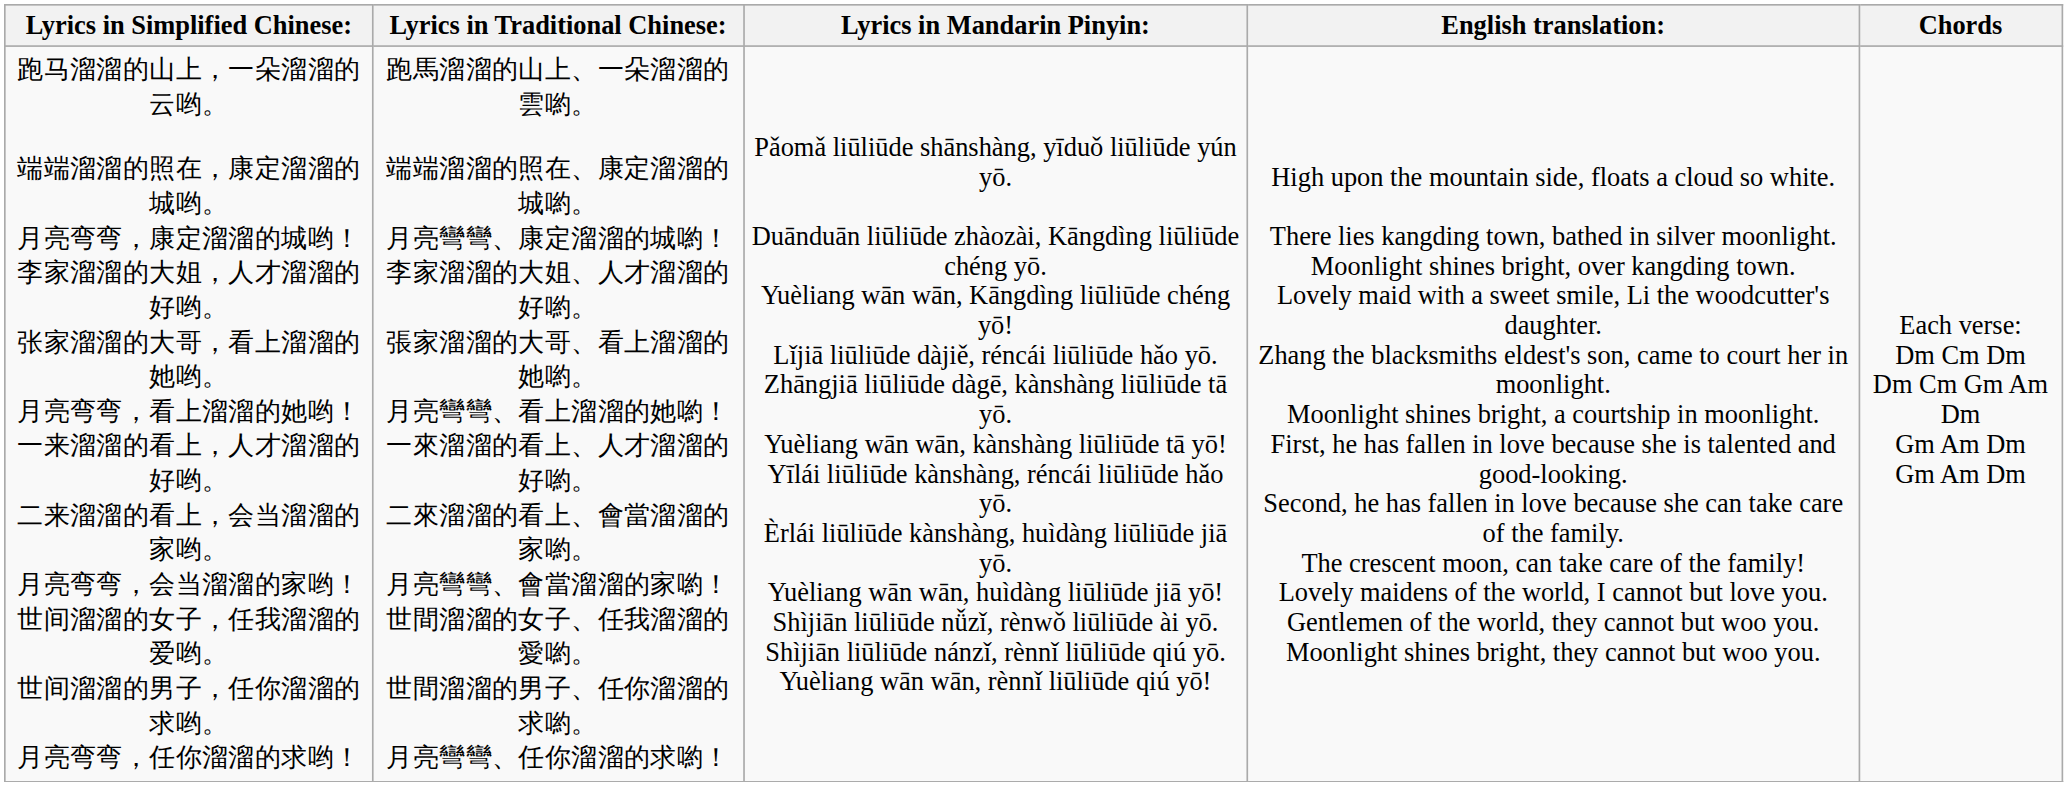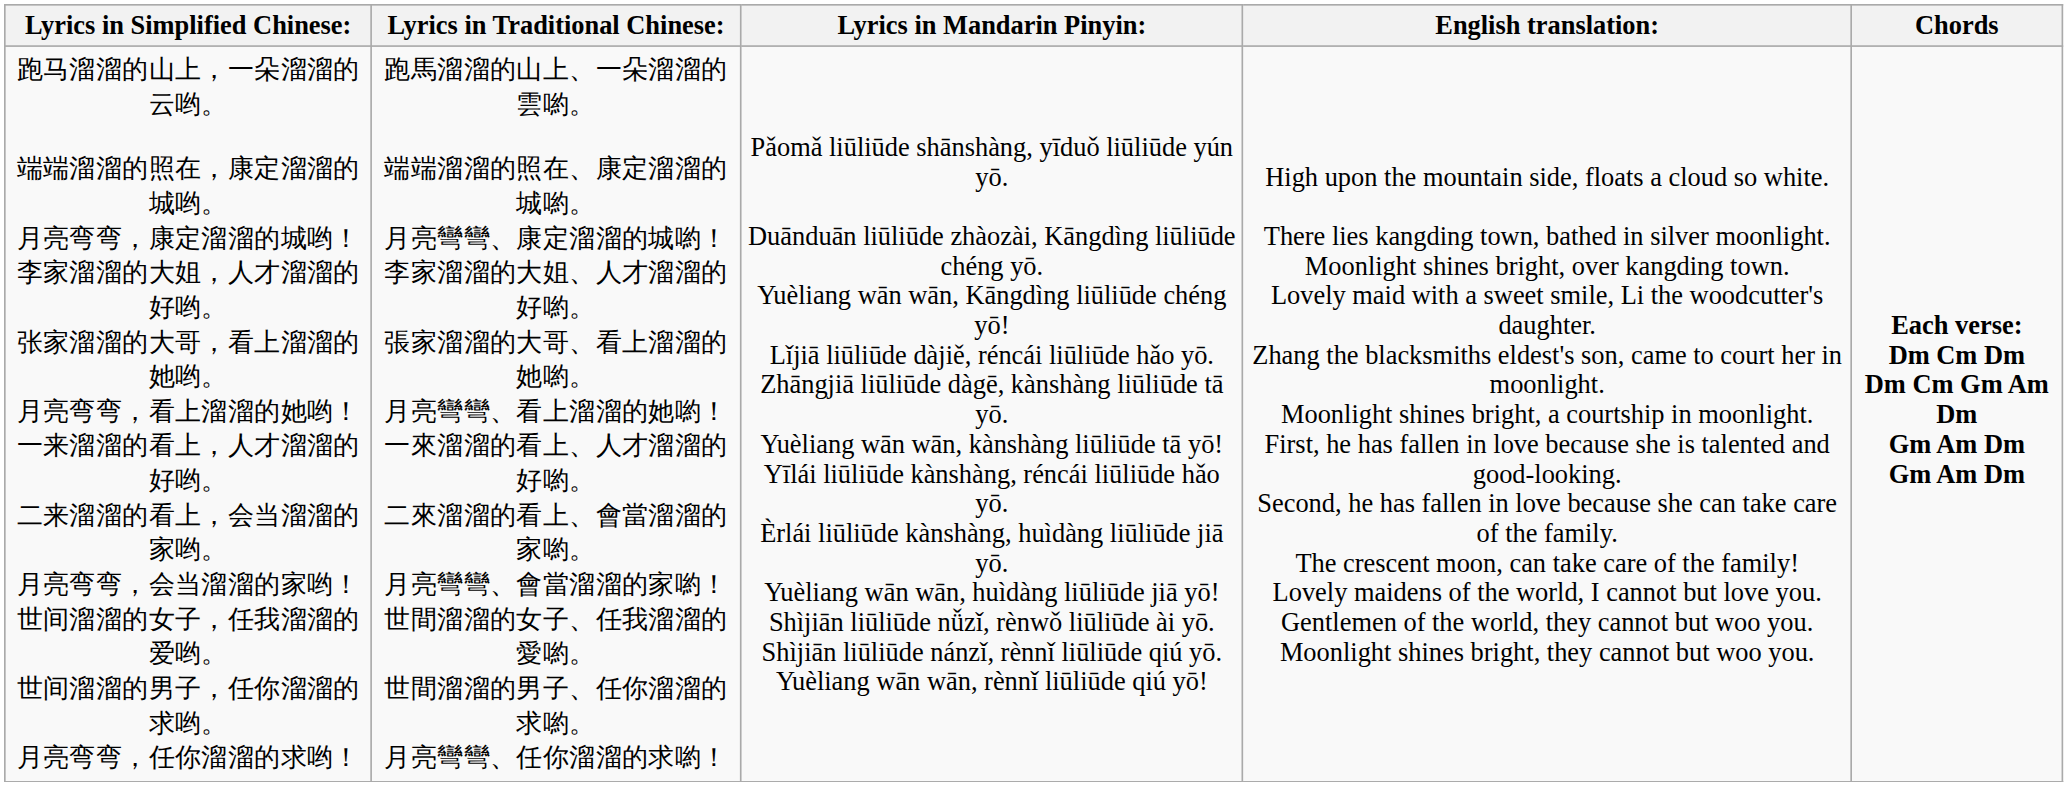(1960, 398) normal -> (1957, 398) bold
